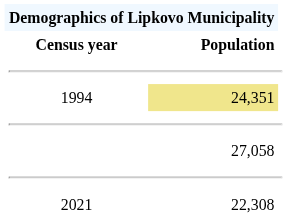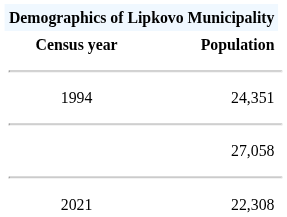(253, 97) khaki background -> (253, 97) no background
